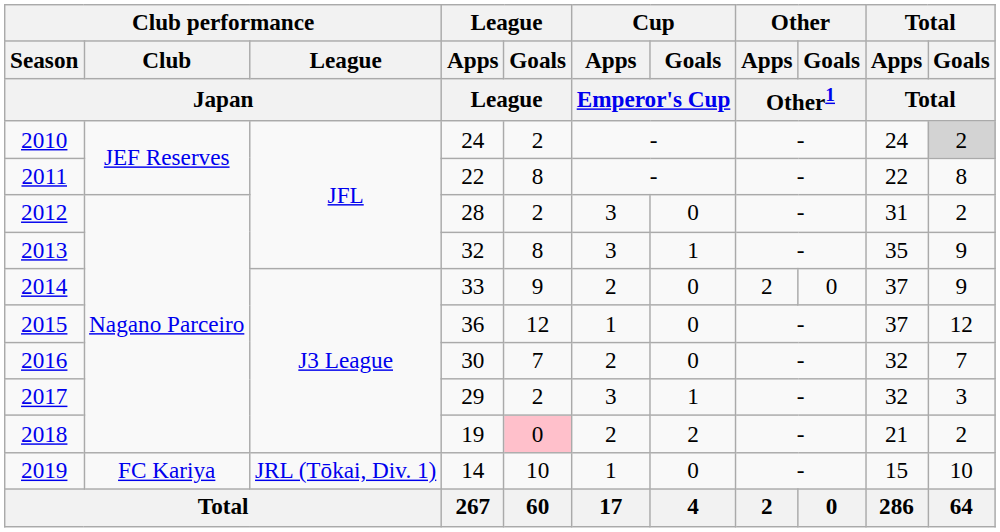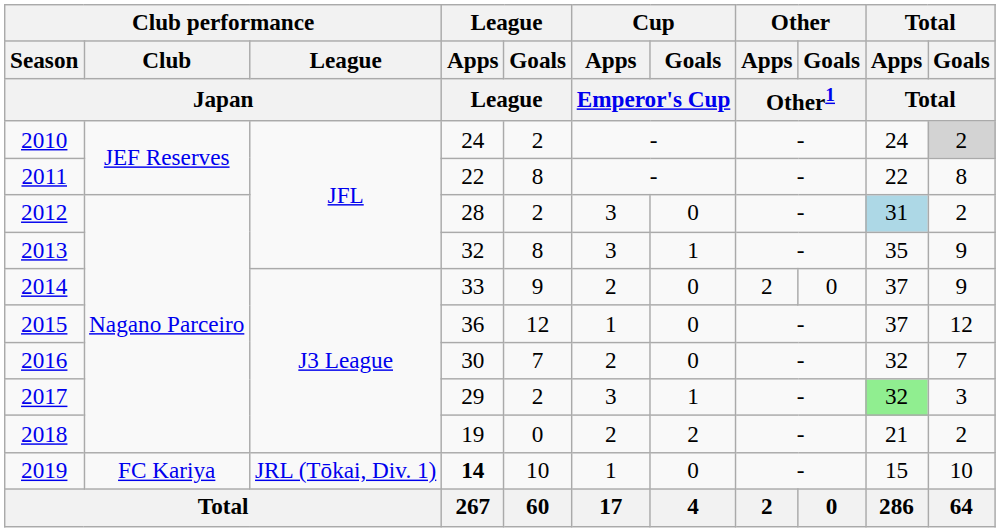(896, 213) no background -> (896, 213) lightblue background
(896, 397) no background -> (896, 397) lightgreen background
(538, 433) pink background -> (538, 433) no background
(473, 470) normal -> (473, 470) bold
